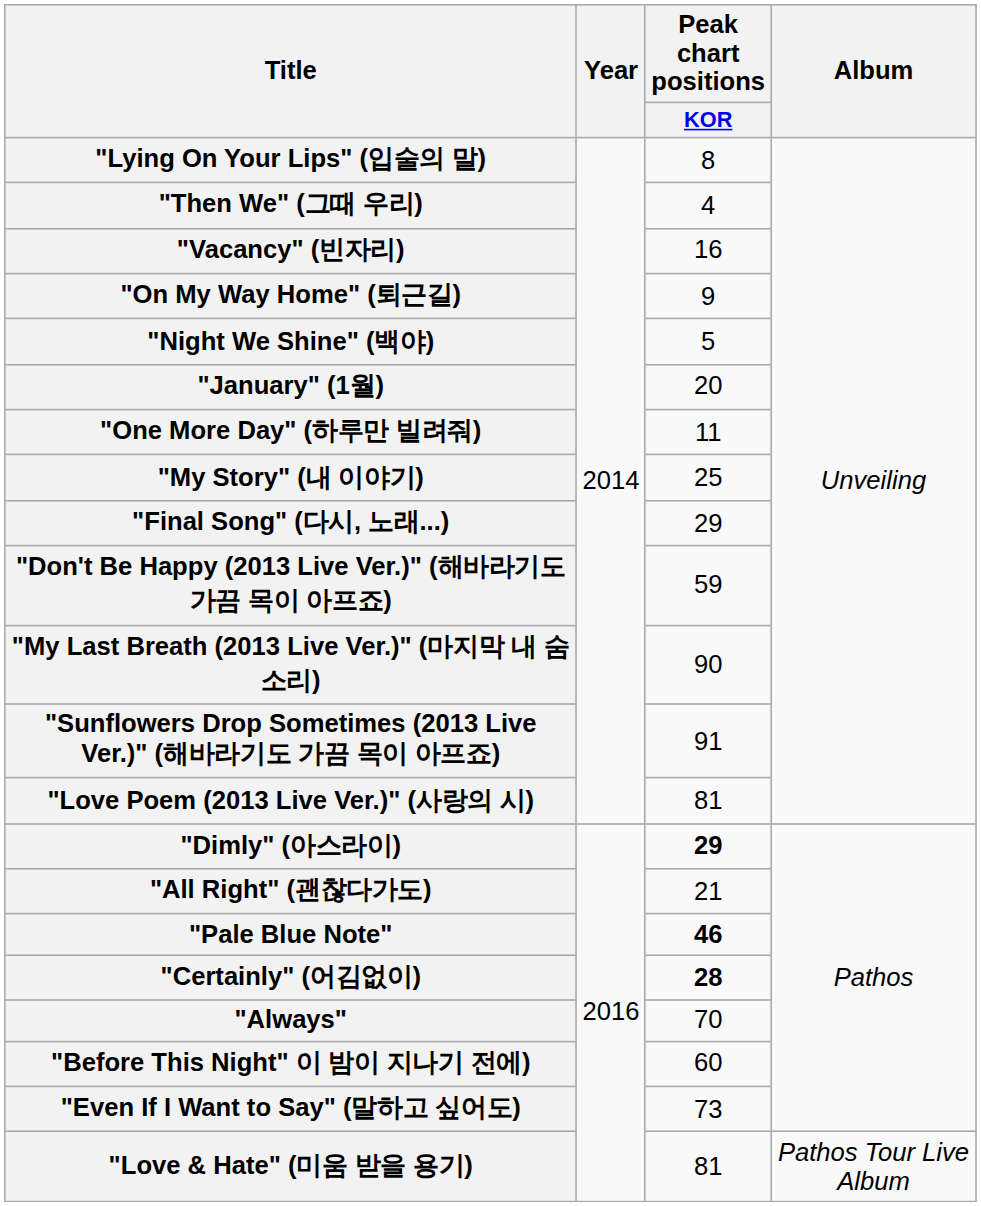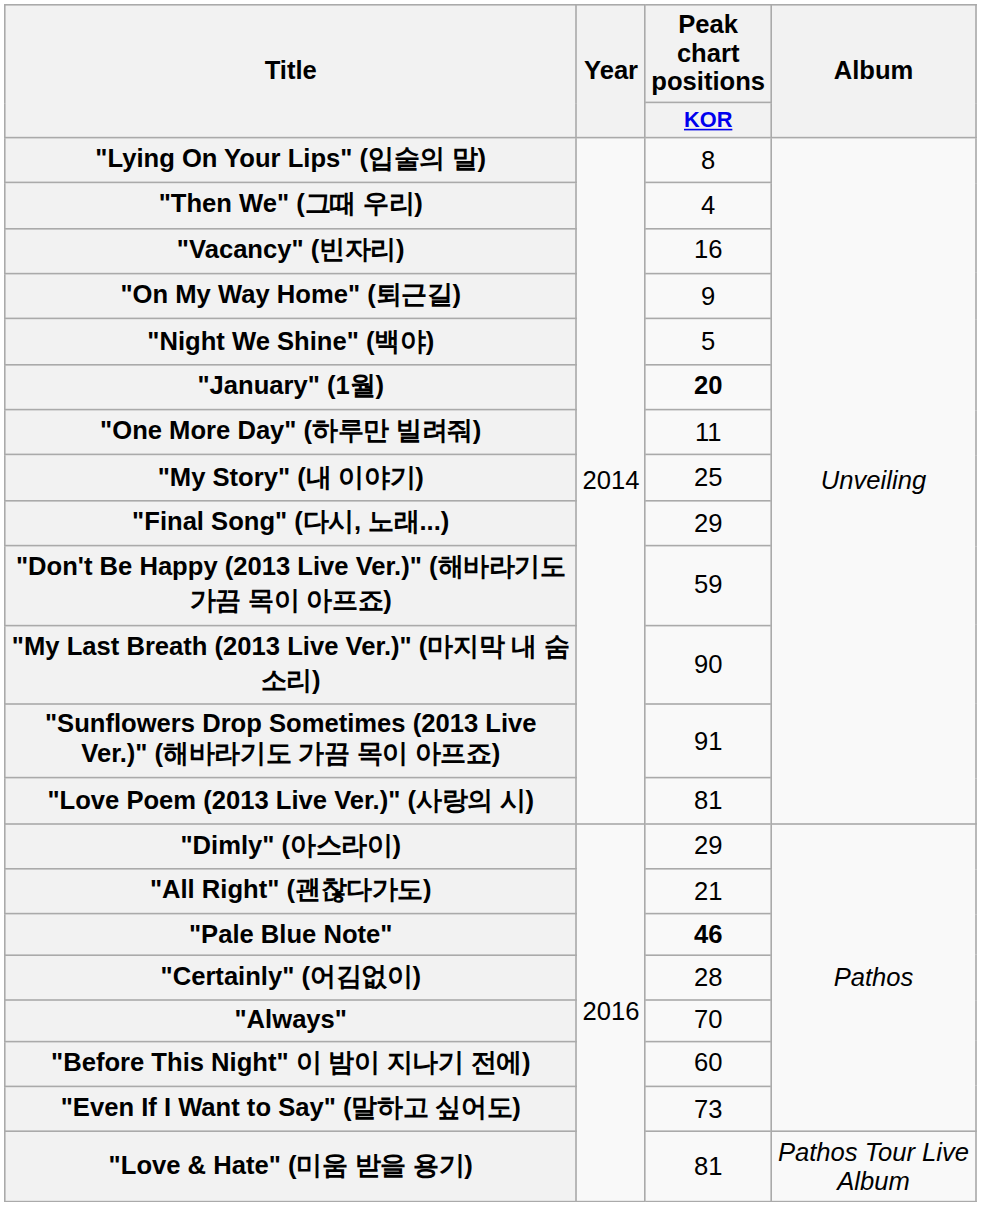(708, 386) normal -> (708, 386) bold
(708, 845) bold -> (708, 845) normal
(708, 977) bold -> (708, 977) normal
